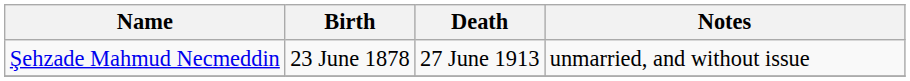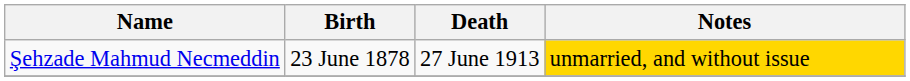(680, 57) no background -> (680, 57) gold background
